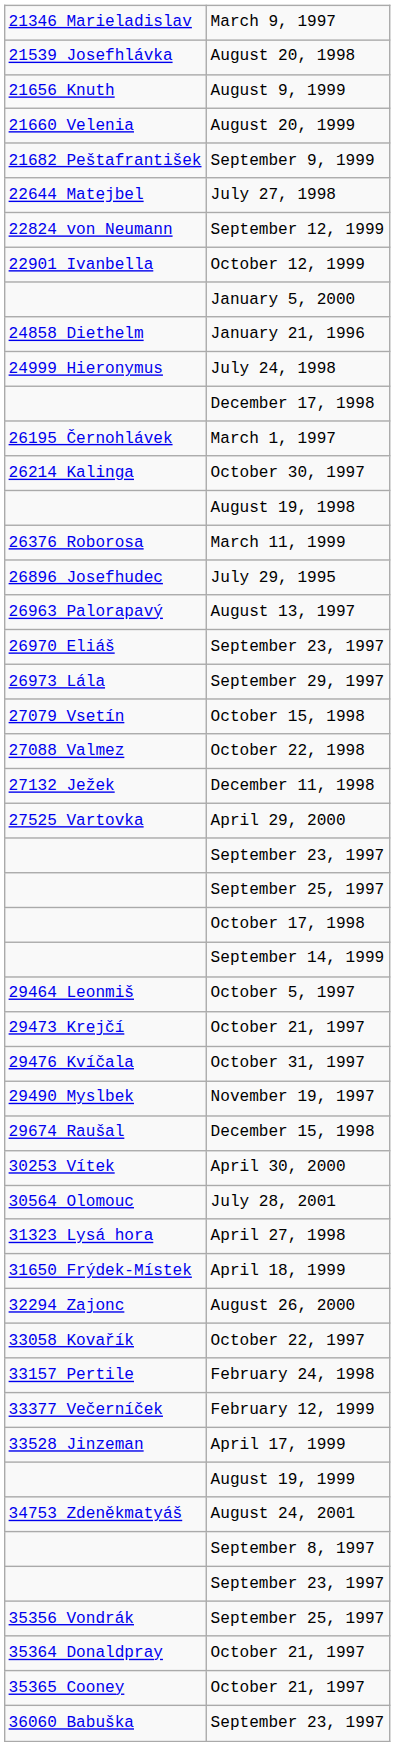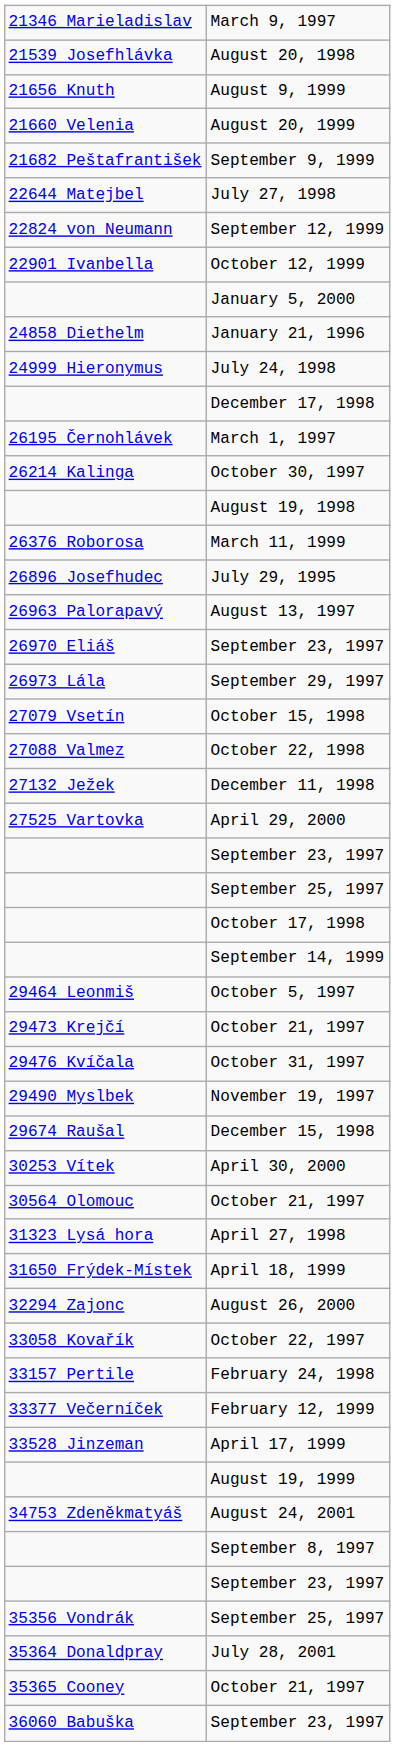(273, 1201) July 28, 2001 -> (288, 1201) October 21, 1997
(288, 1652) October 21, 1997 -> (273, 1652) July 28, 2001
